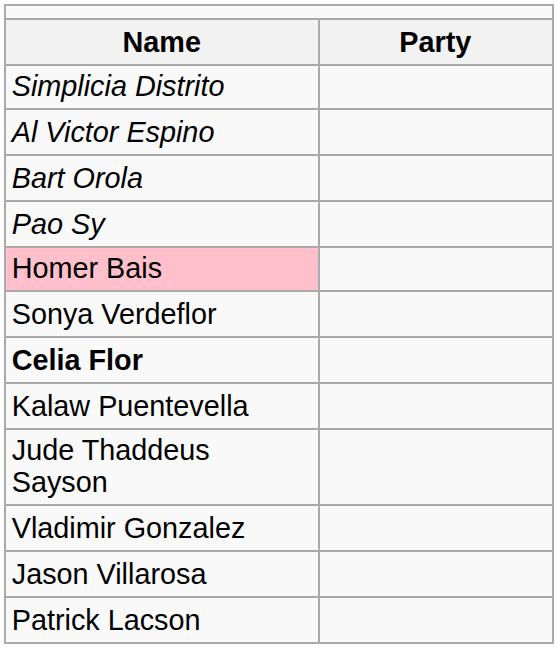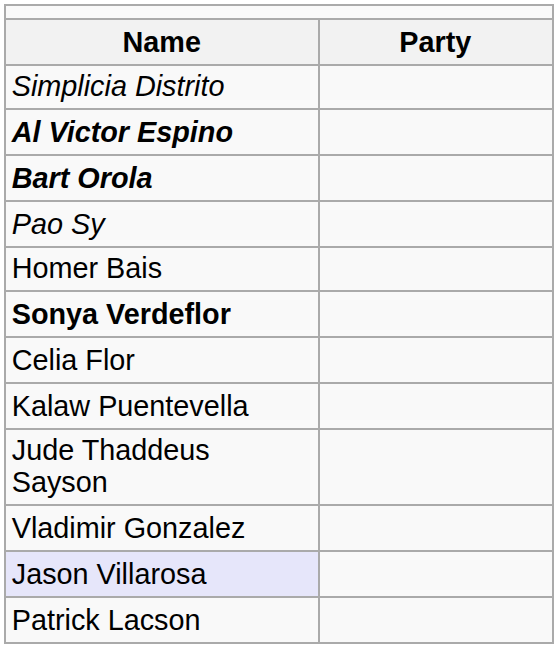(113, 133) normal -> (122, 133) bold
(77, 178) normal -> (82, 178) bold
(87, 269) pink background -> (87, 269) no background
(114, 315) normal -> (121, 315) bold
(77, 360) bold -> (73, 360) normal
(109, 574) no background -> (109, 574) lavender background
